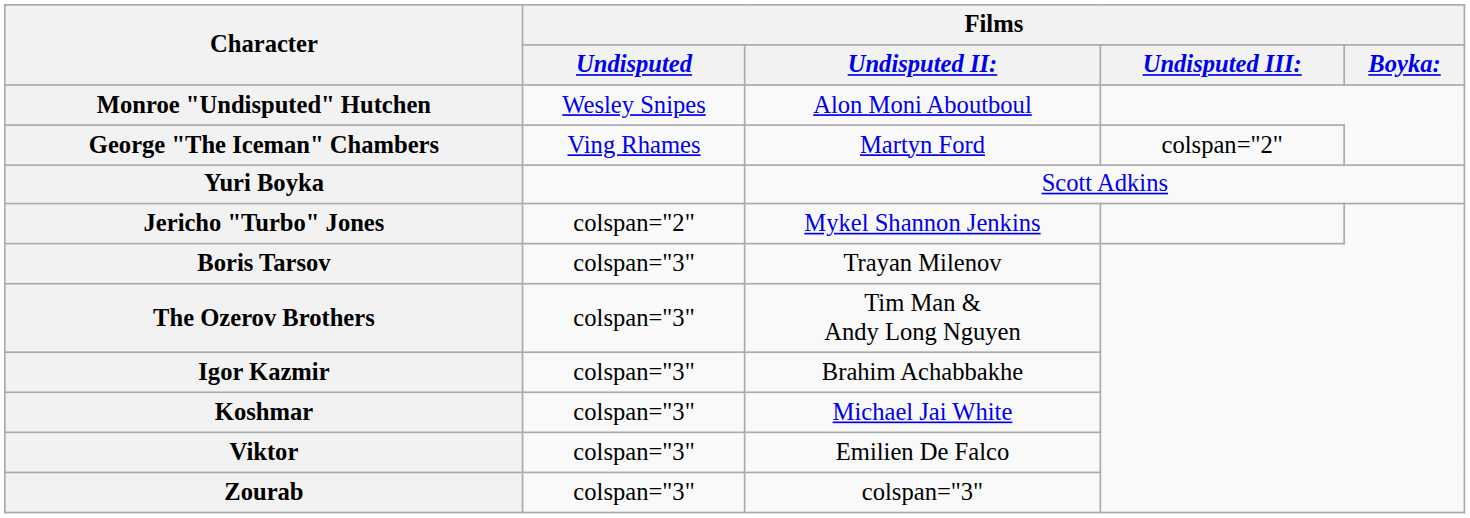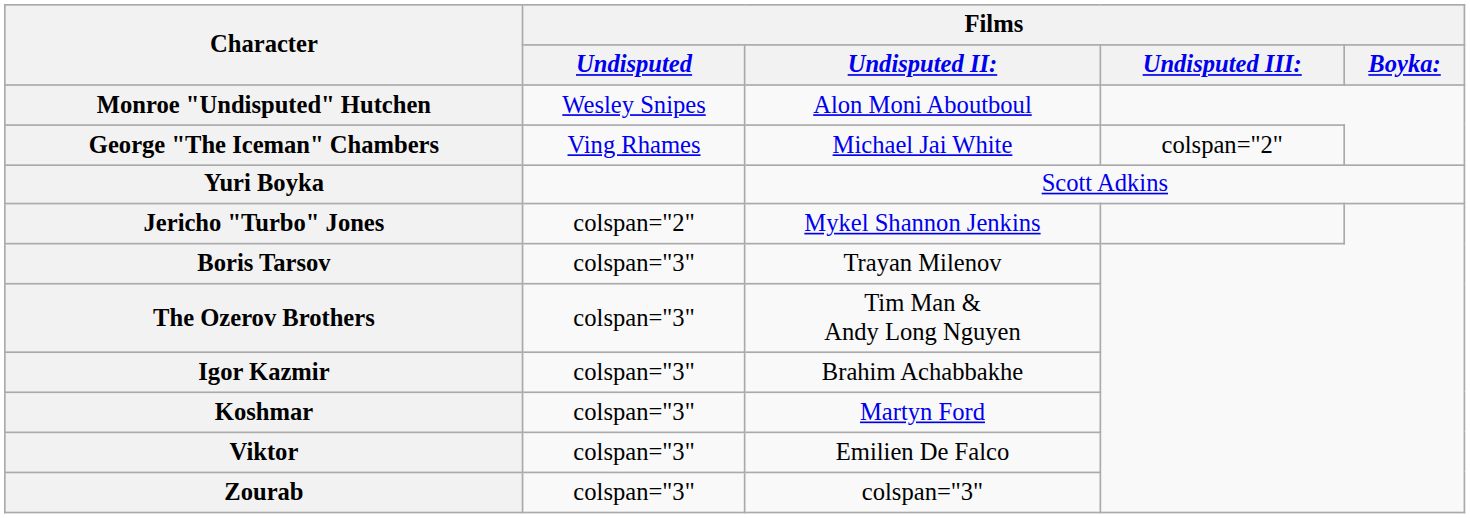(922, 143) Martyn Ford -> (922, 143) Michael Jai White
(922, 411) Michael Jai White -> (922, 411) Martyn Ford
